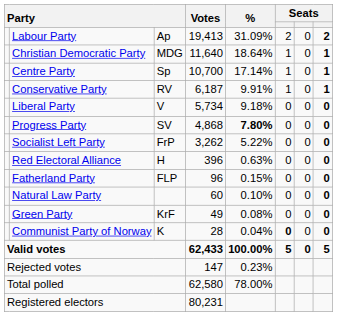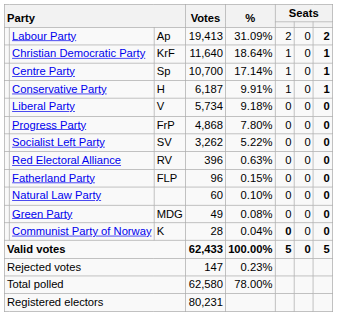(170, 54) MDG -> (166, 54) KrF
(164, 89) RV -> (161, 89) H
(164, 125) SV -> (166, 125) FrP
(256, 125) bold -> (256, 125) normal
(166, 142) FrP -> (164, 142) SV
(161, 160) H -> (164, 160) RV
(166, 213) KrF -> (170, 213) MDG
